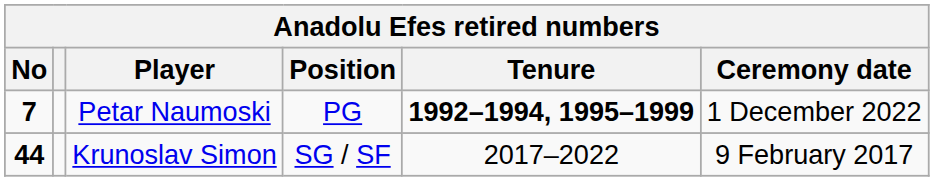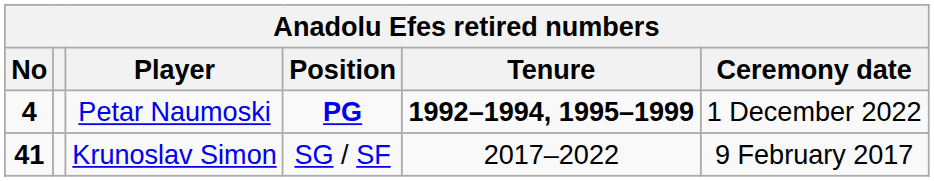(29, 112) 7 -> (29, 112) 4
(343, 112) normal -> (343, 112) bold
(29, 155) 44 -> (29, 155) 41
